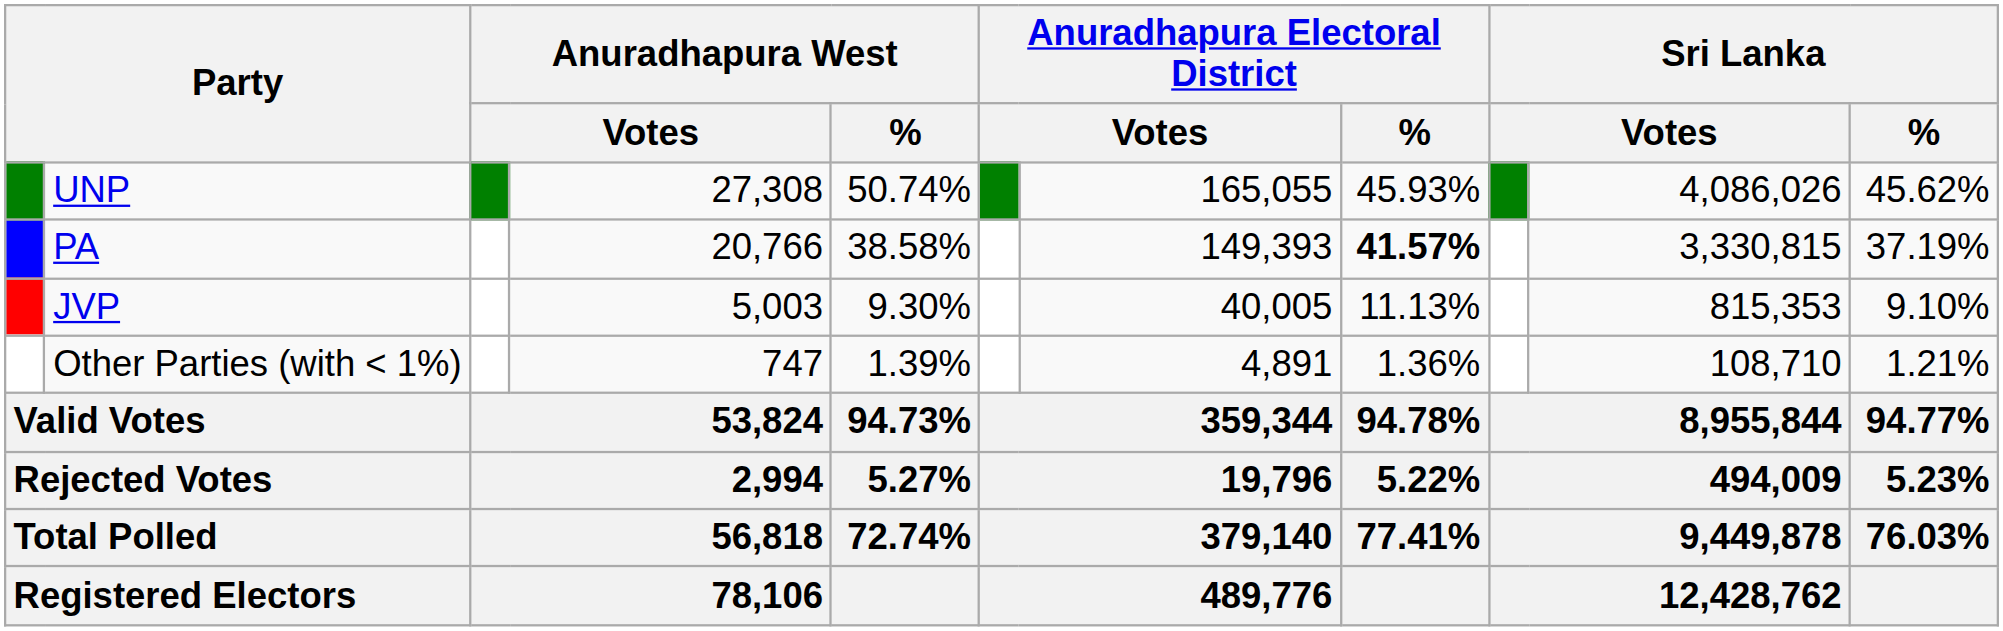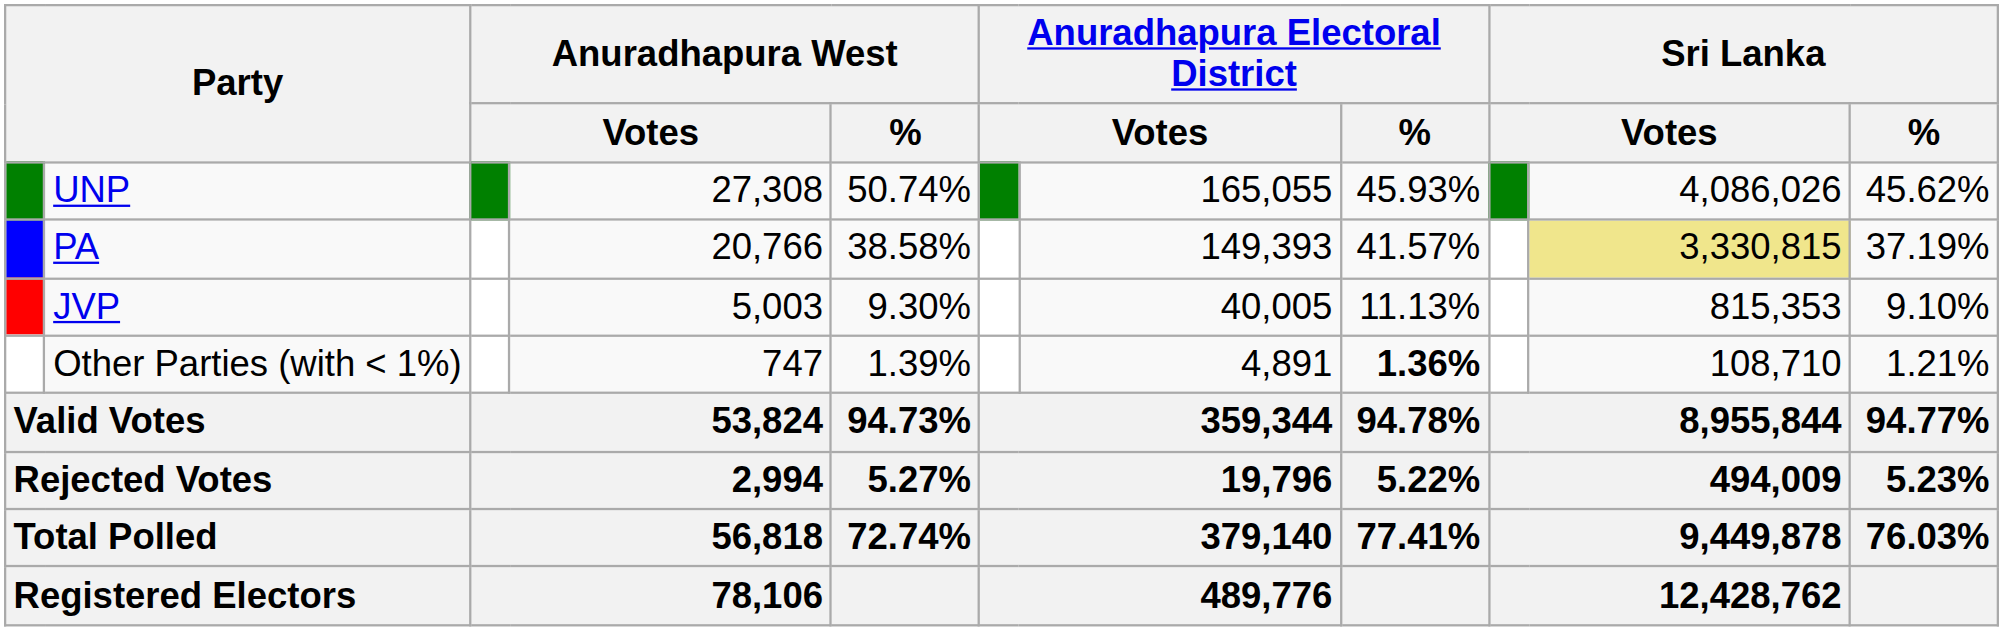(1418, 248) bold -> (1418, 248) normal
(1760, 248) no background -> (1760, 248) khaki background
(1429, 363) normal -> (1429, 363) bold
